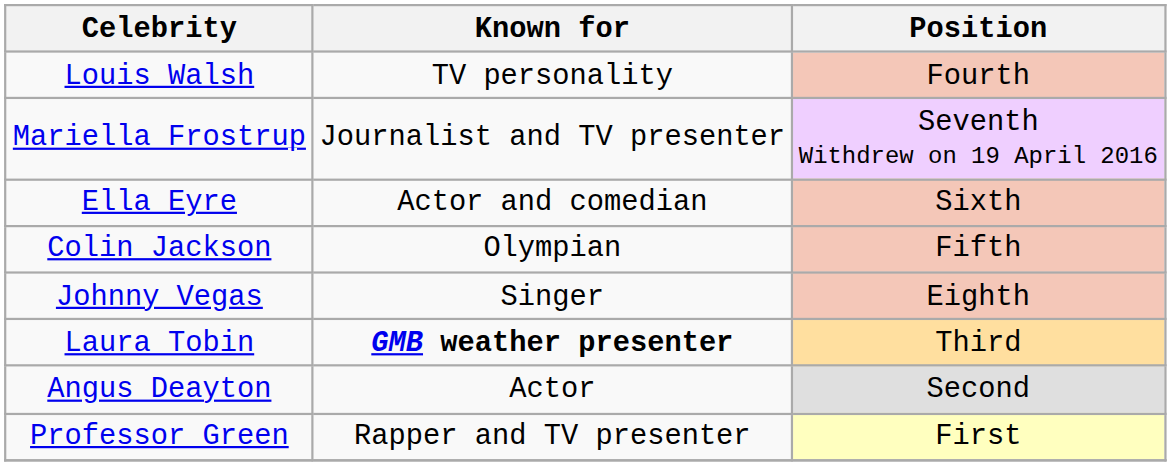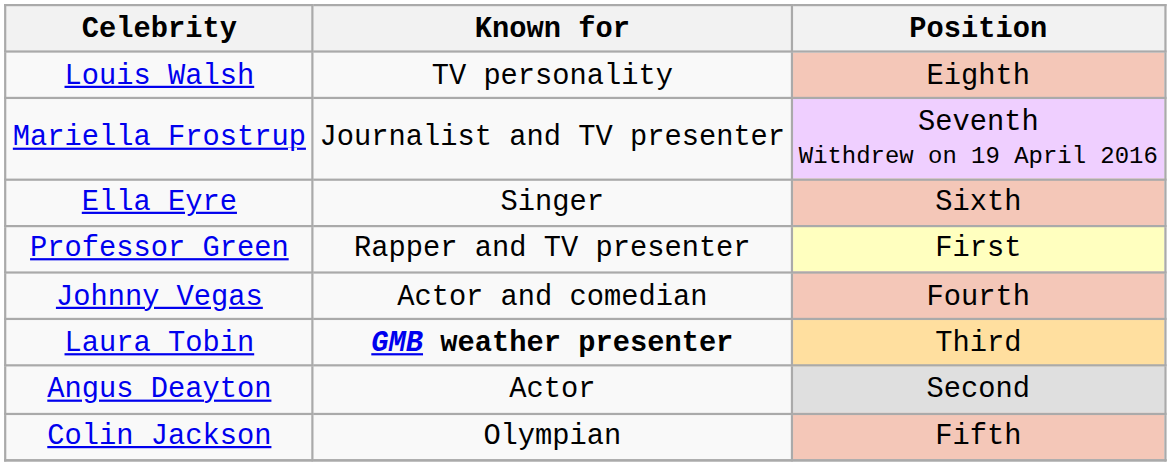(978, 75) Fourth -> (978, 75) Eighth
(552, 202) Actor and comedian -> (552, 202) Singer
rows swapped: (159, 249) <-> (159, 436)
(552, 296) Singer -> (552, 296) Actor and comedian
(978, 296) Eighth -> (978, 296) Fourth
